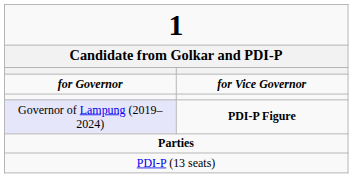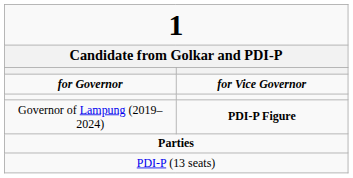(90, 117) lavender background -> (90, 117) no background
